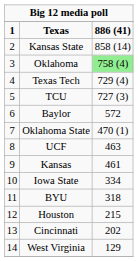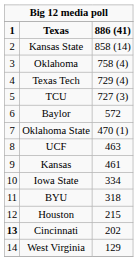(113, 63) lightgreen background -> (113, 63) no background
(12, 231) normal -> (12, 231) bold
